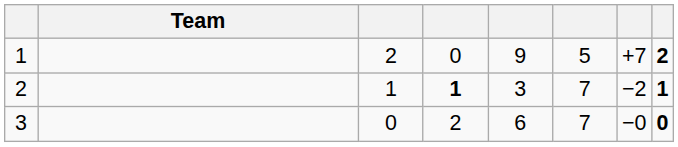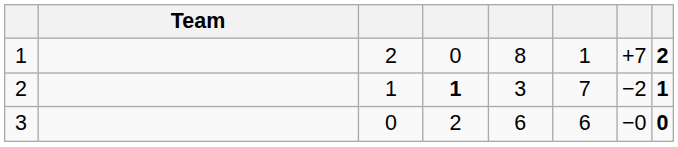(520, 55) 9 -> (520, 55) 8
(585, 55) 5 -> (585, 55) 1
(585, 123) 7 -> (585, 123) 6
